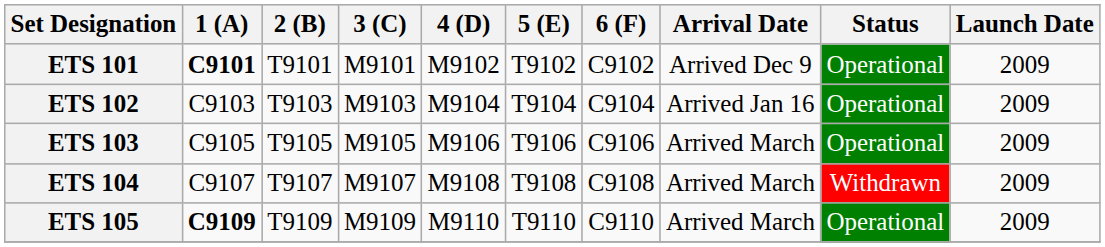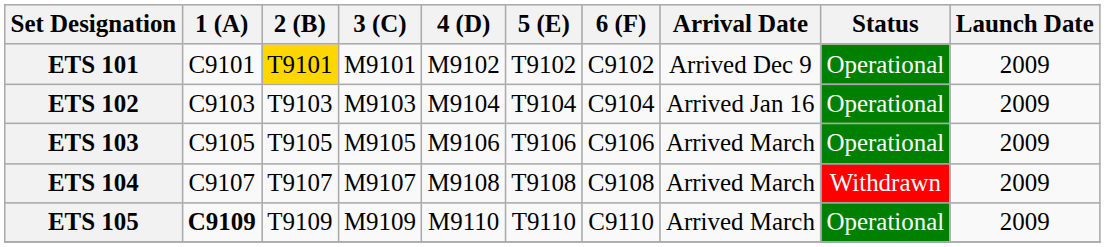(222, 63) bold -> (222, 63) normal
(300, 63) no background -> (300, 63) gold background
